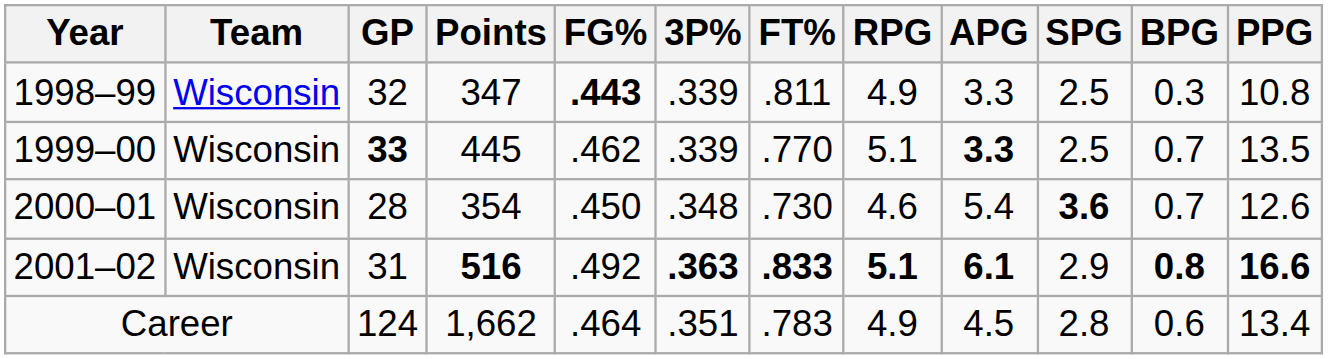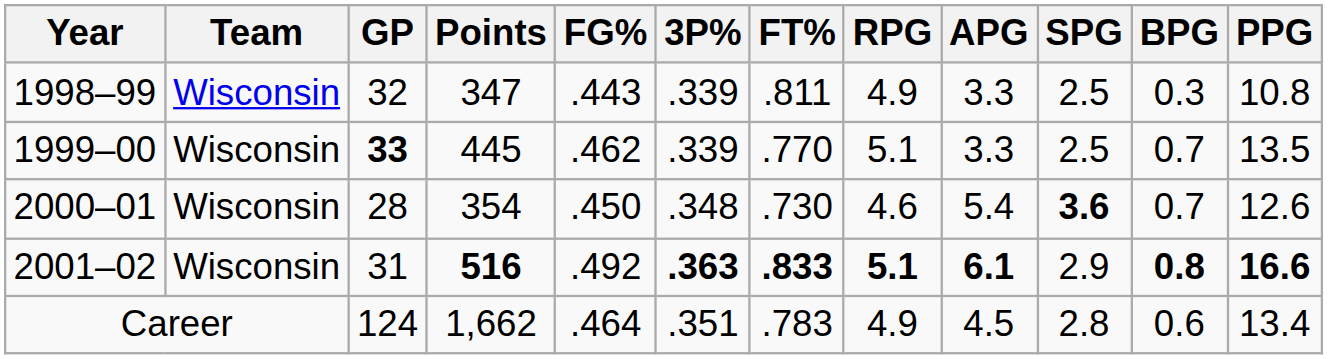(606, 91) bold -> (606, 91) normal
(989, 149) bold -> (989, 149) normal
